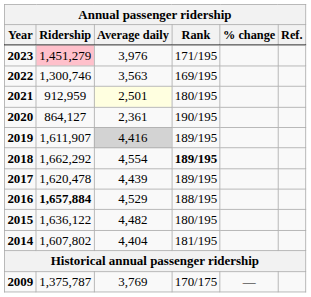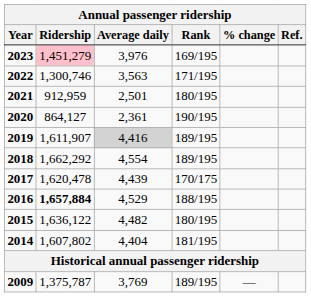(196, 55) 171/195 -> (196, 55) 169/195
(196, 76) 169/195 -> (196, 76) 171/195
(133, 96) lightyellow background -> (133, 96) no background
(196, 158) bold -> (196, 158) normal
(196, 178) 189/195 -> (196, 178) 170/175
(196, 281) 170/175 -> (196, 281) 189/195
